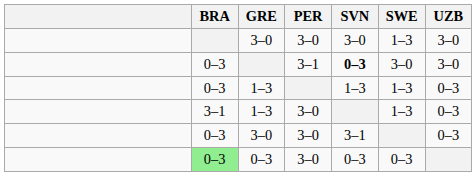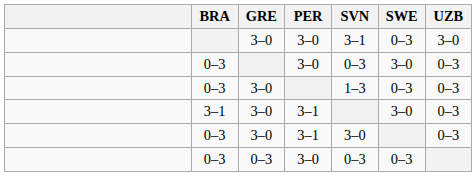(355, 40) 3–0 -> (355, 40) 3–1
(402, 40) 1–3 -> (402, 40) 0–3
(308, 64) 3–1 -> (308, 64) 3–0
(355, 64) bold -> (355, 64) normal
(448, 64) 3–0 -> (448, 64) 0–3
(261, 88) 1–3 -> (261, 88) 3–0
(402, 88) 1–3 -> (402, 88) 0–3
(261, 111) 1–3 -> (261, 111) 3–0
(308, 111) 3–0 -> (308, 111) 3–1
(402, 111) 1–3 -> (402, 111) 3–0
(308, 135) 3–0 -> (308, 135) 3–1
(355, 135) 3–1 -> (355, 135) 3–0
(215, 159) lightgreen background -> (215, 159) no background
